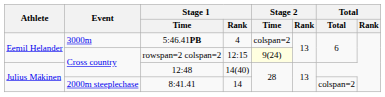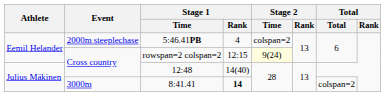(79, 40) 3000m -> (103, 40) 2000m steeplechase
(103, 85) 2000m steeplechase -> (79, 85) 3000m
(237, 85) normal -> (237, 85) bold
